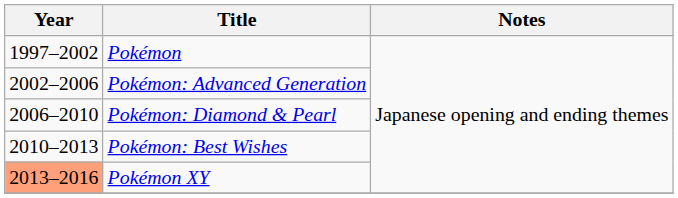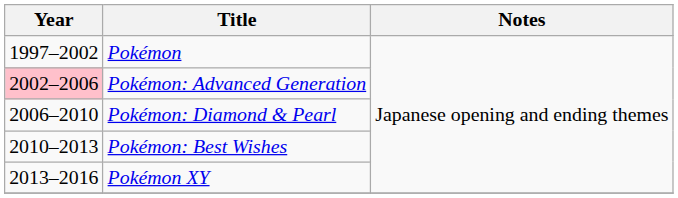(54, 83) no background -> (54, 83) pink background
(54, 177) lightsalmon background -> (54, 177) no background
